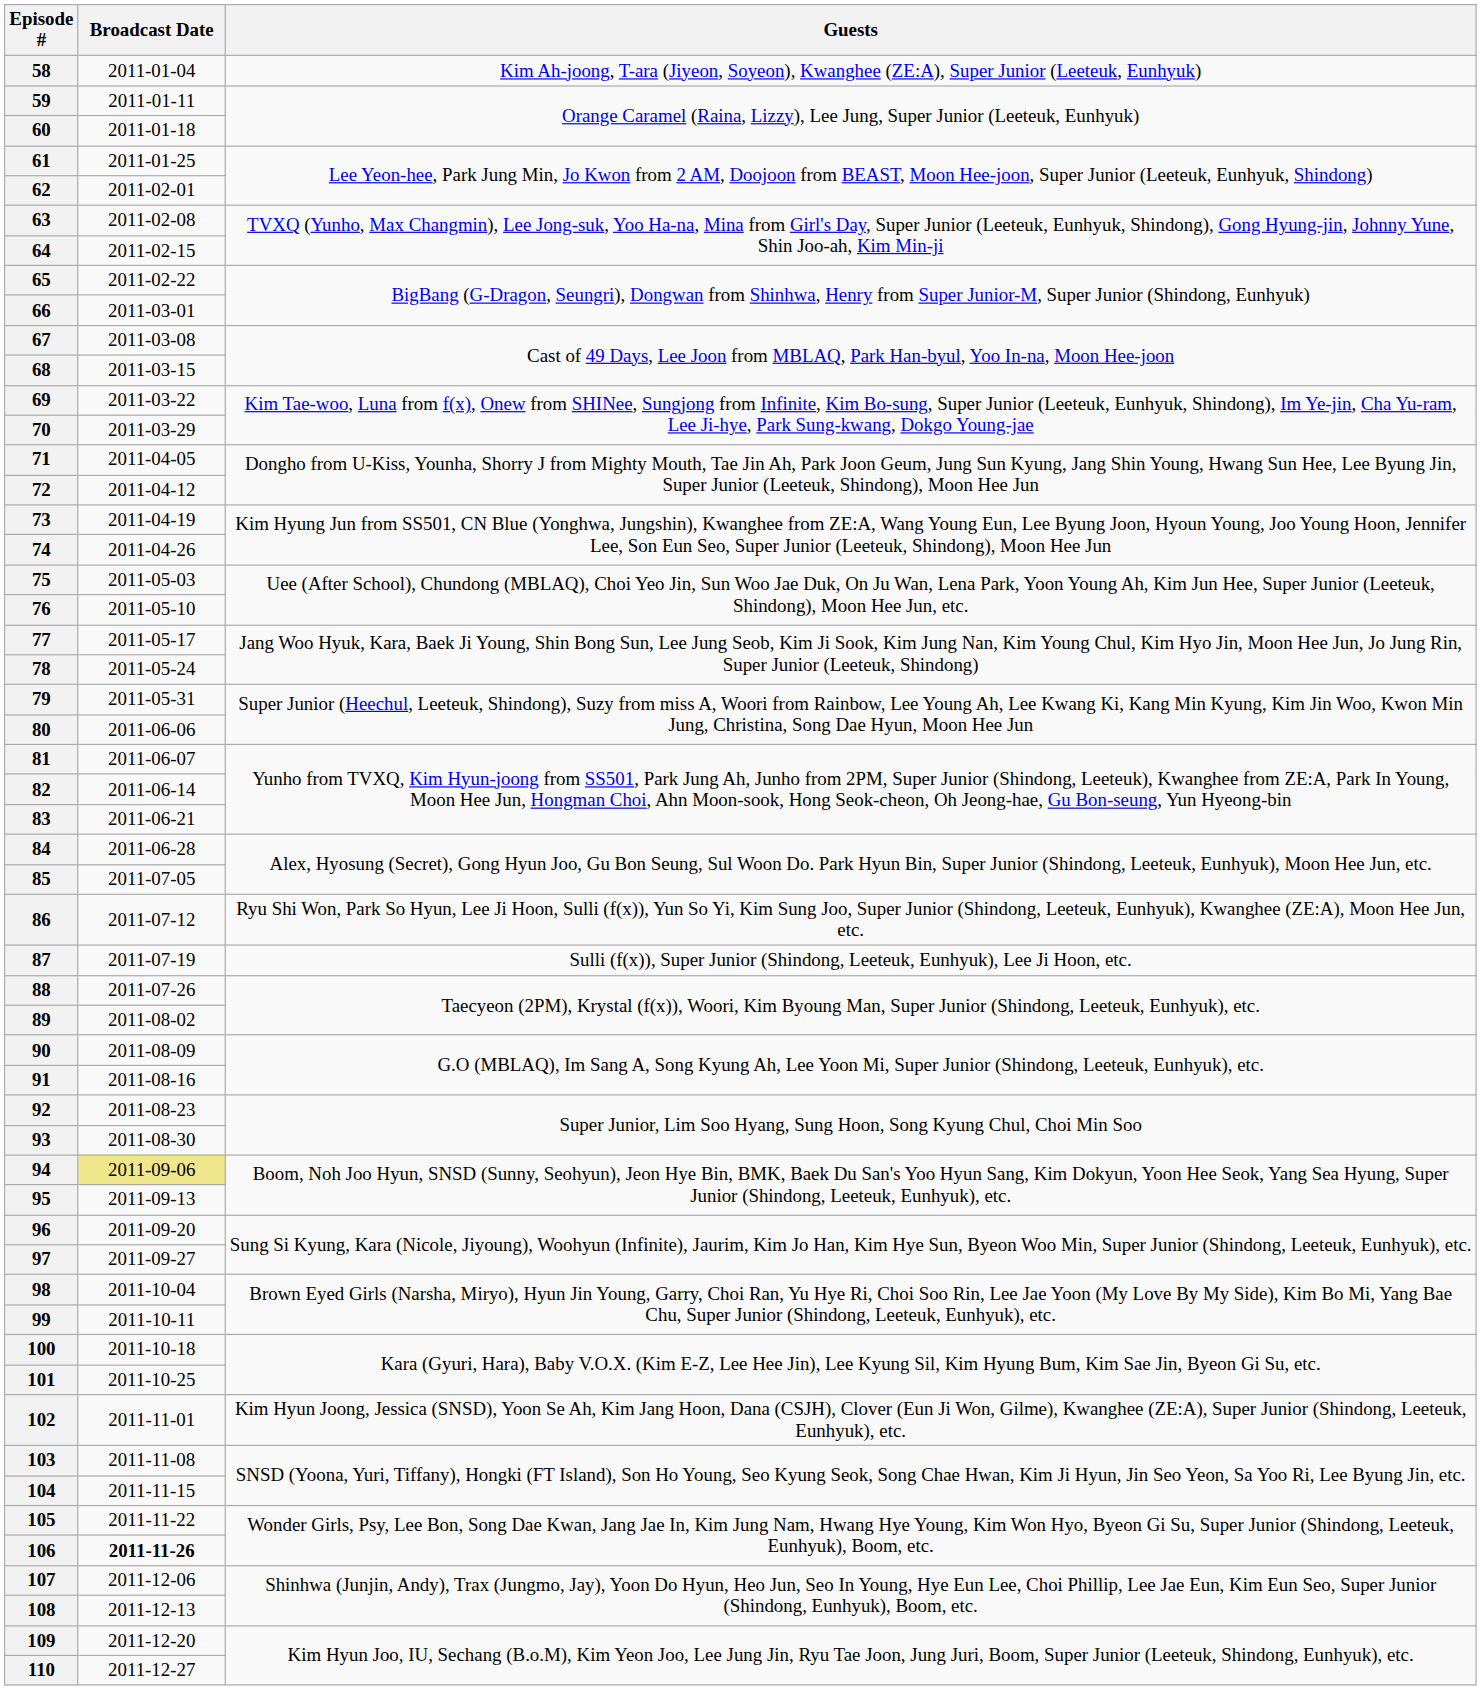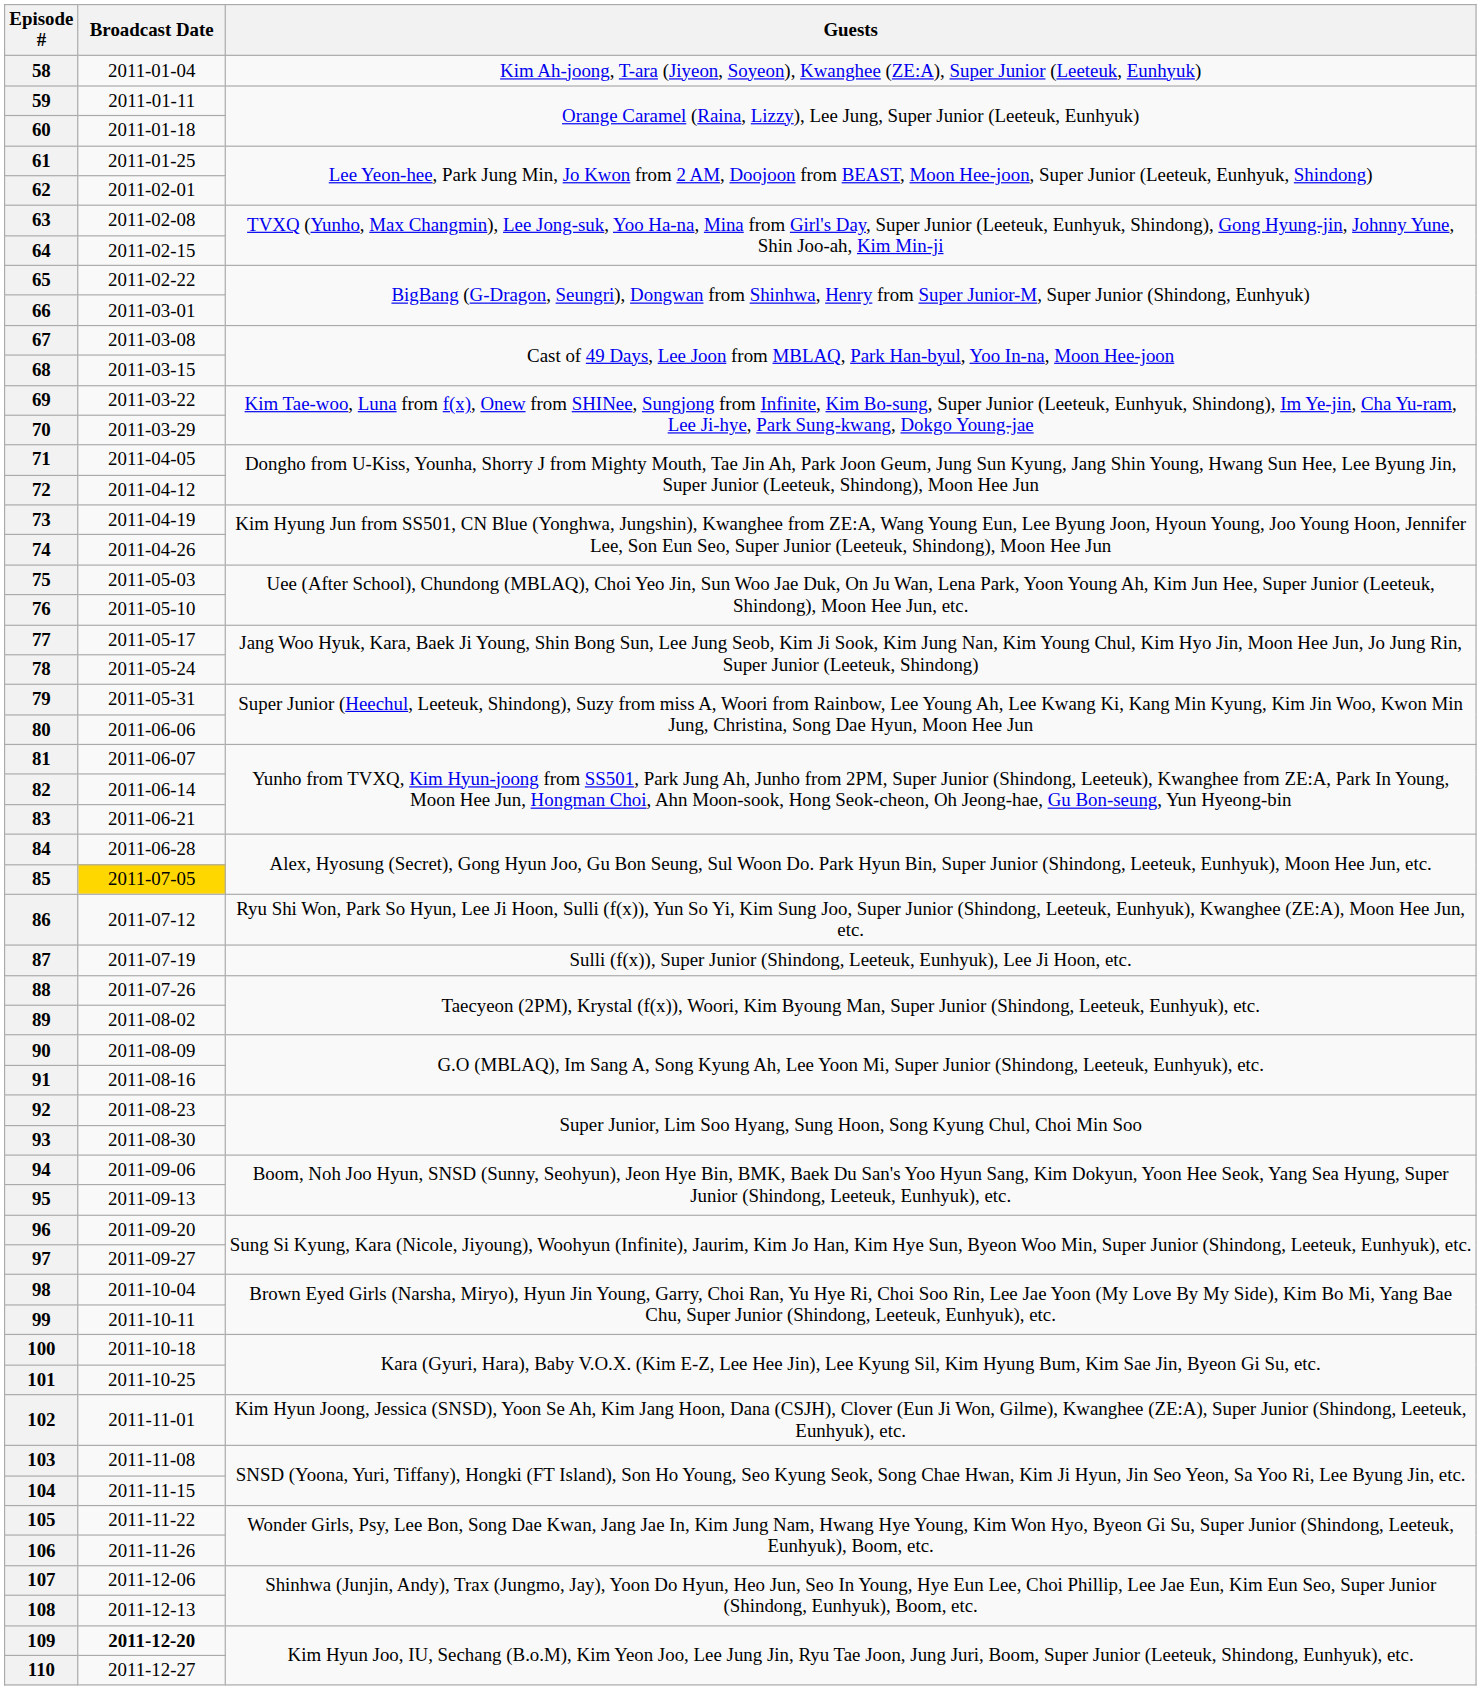(152, 879) no background -> (152, 879) gold background
(152, 1169) khaki background -> (152, 1169) no background
(152, 1550) bold -> (152, 1550) normal
(152, 1640) normal -> (152, 1640) bold
